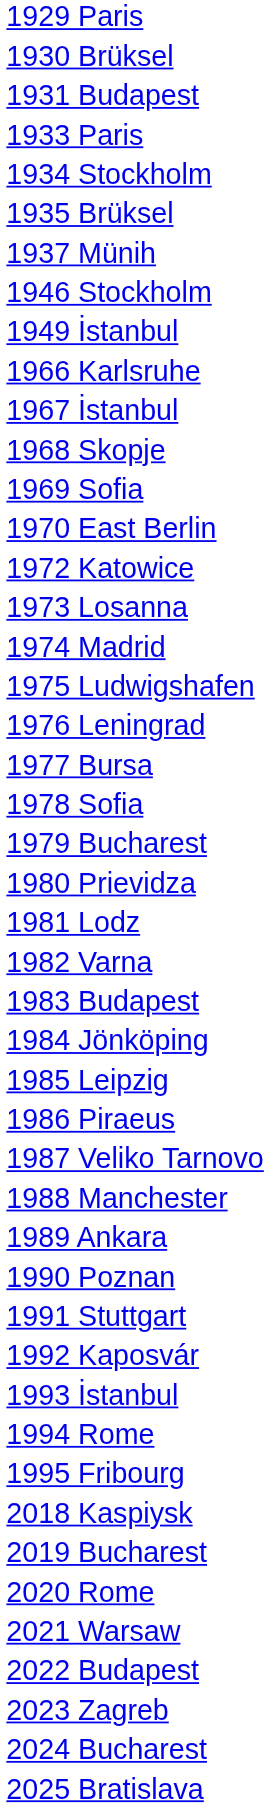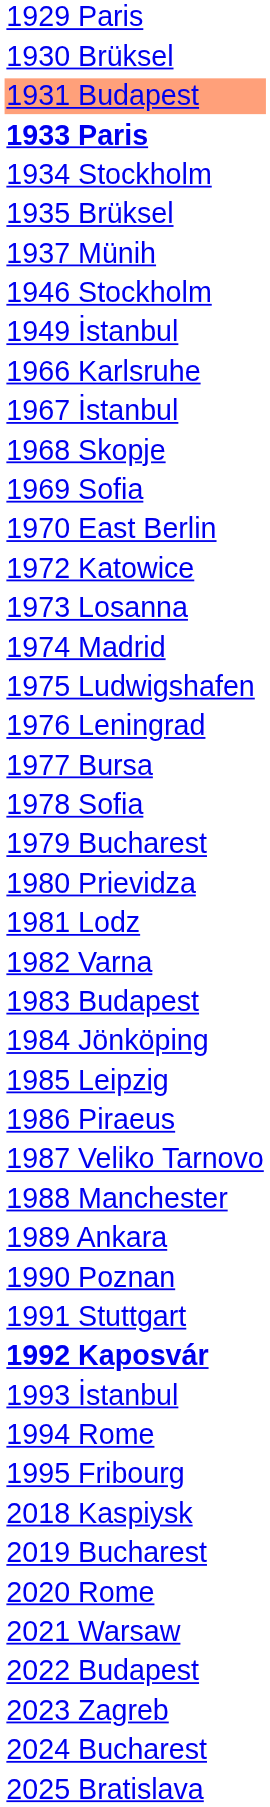(103, 95) no background -> (103, 95) lightsalmon background
(75, 135) normal -> (77, 135) bold
(103, 1356) normal -> (107, 1356) bold
